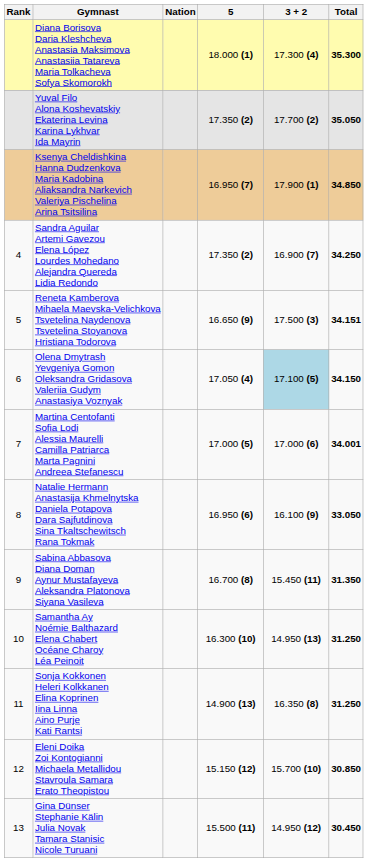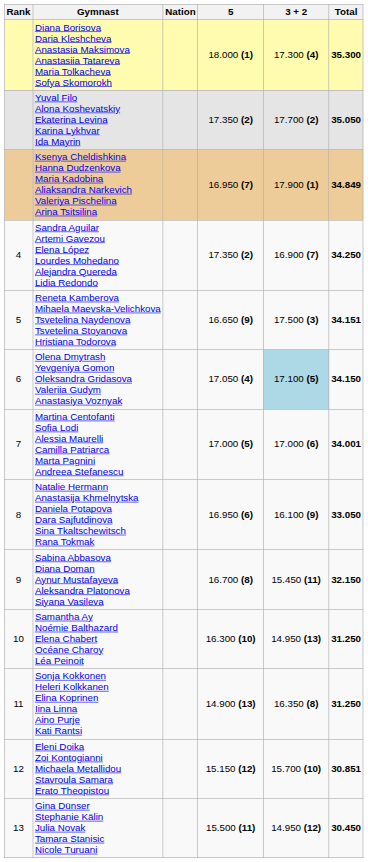(346, 184) 34.850 -> (346, 184) 34.849
(346, 579) 31.350 -> (346, 579) 32.150
(346, 768) 30.850 -> (346, 768) 30.851
